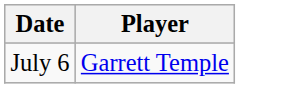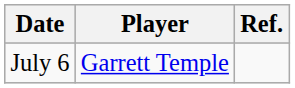+ column: (262, 23)
